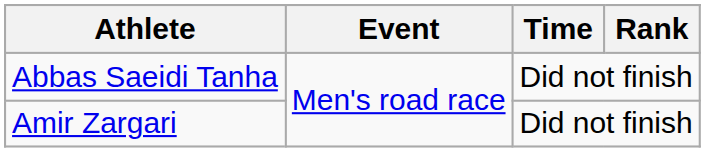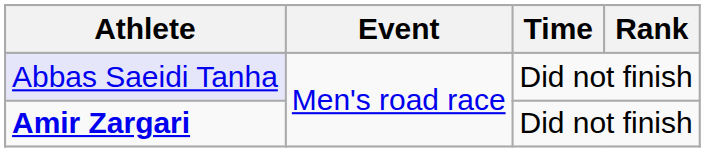(145, 76) no background -> (145, 76) lavender background
(94, 124) normal -> (101, 124) bold
